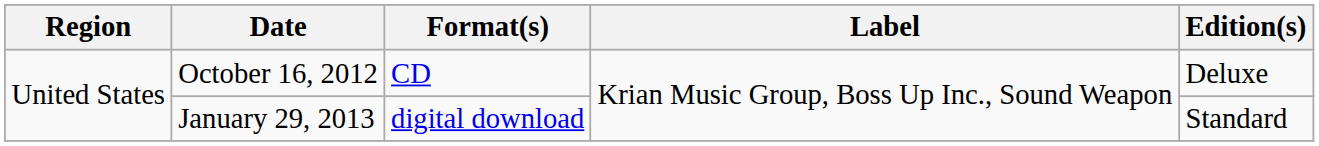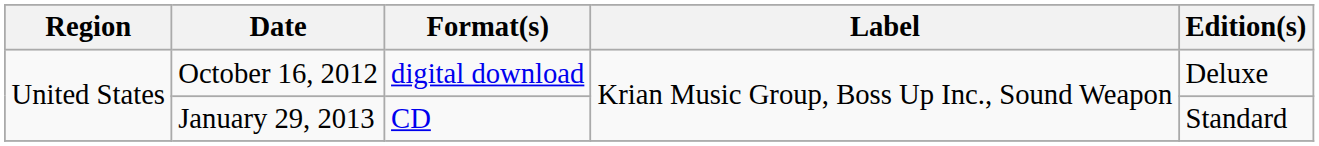(411, 72) CD -> (488, 72) digital download
(488, 118) digital download -> (411, 118) CD
